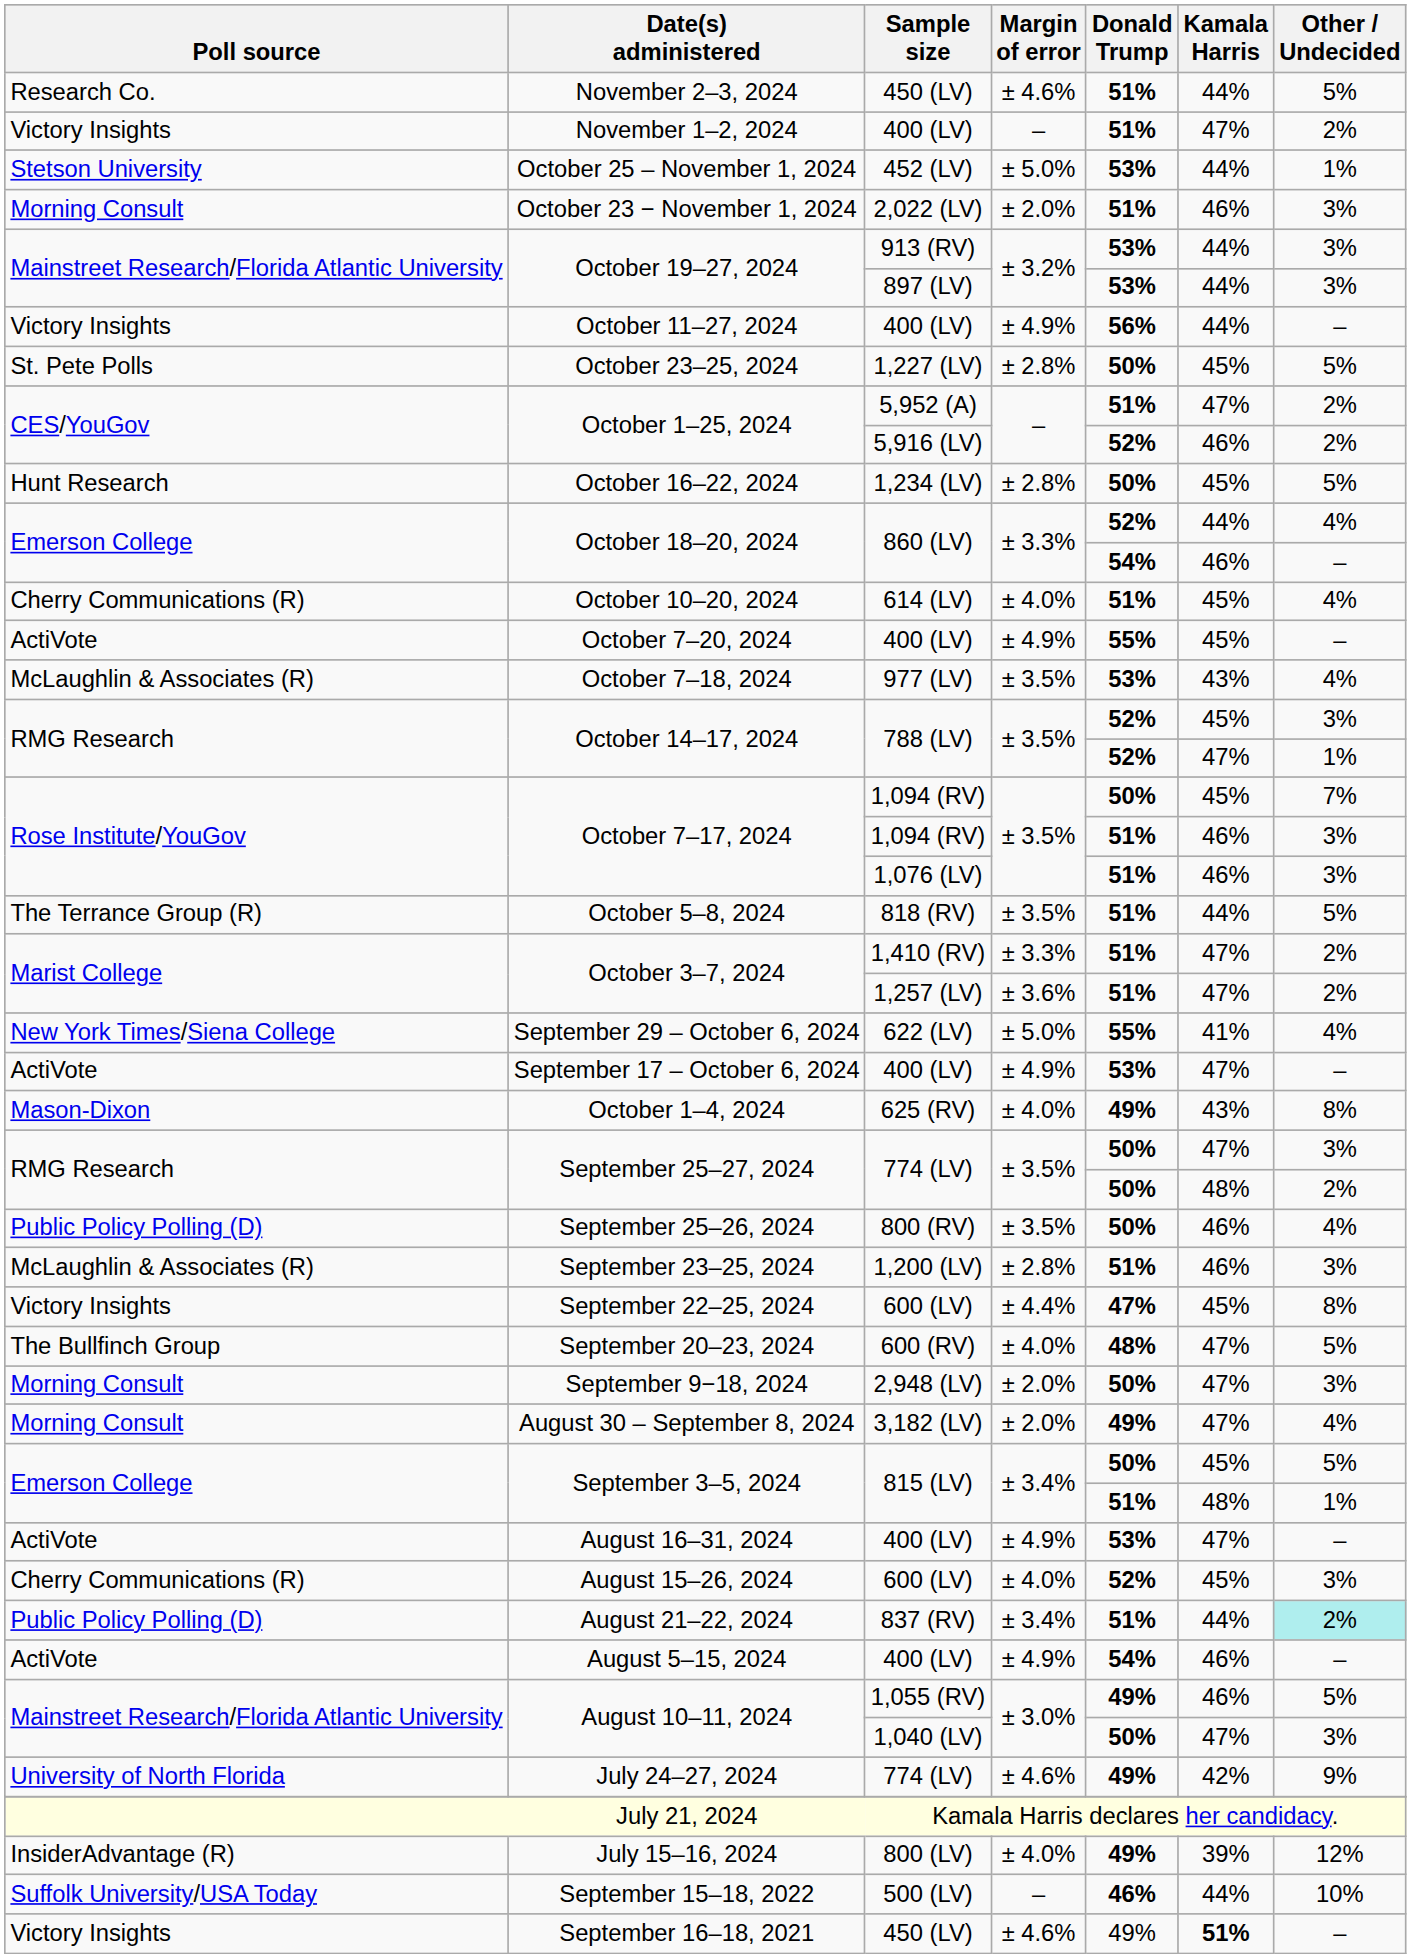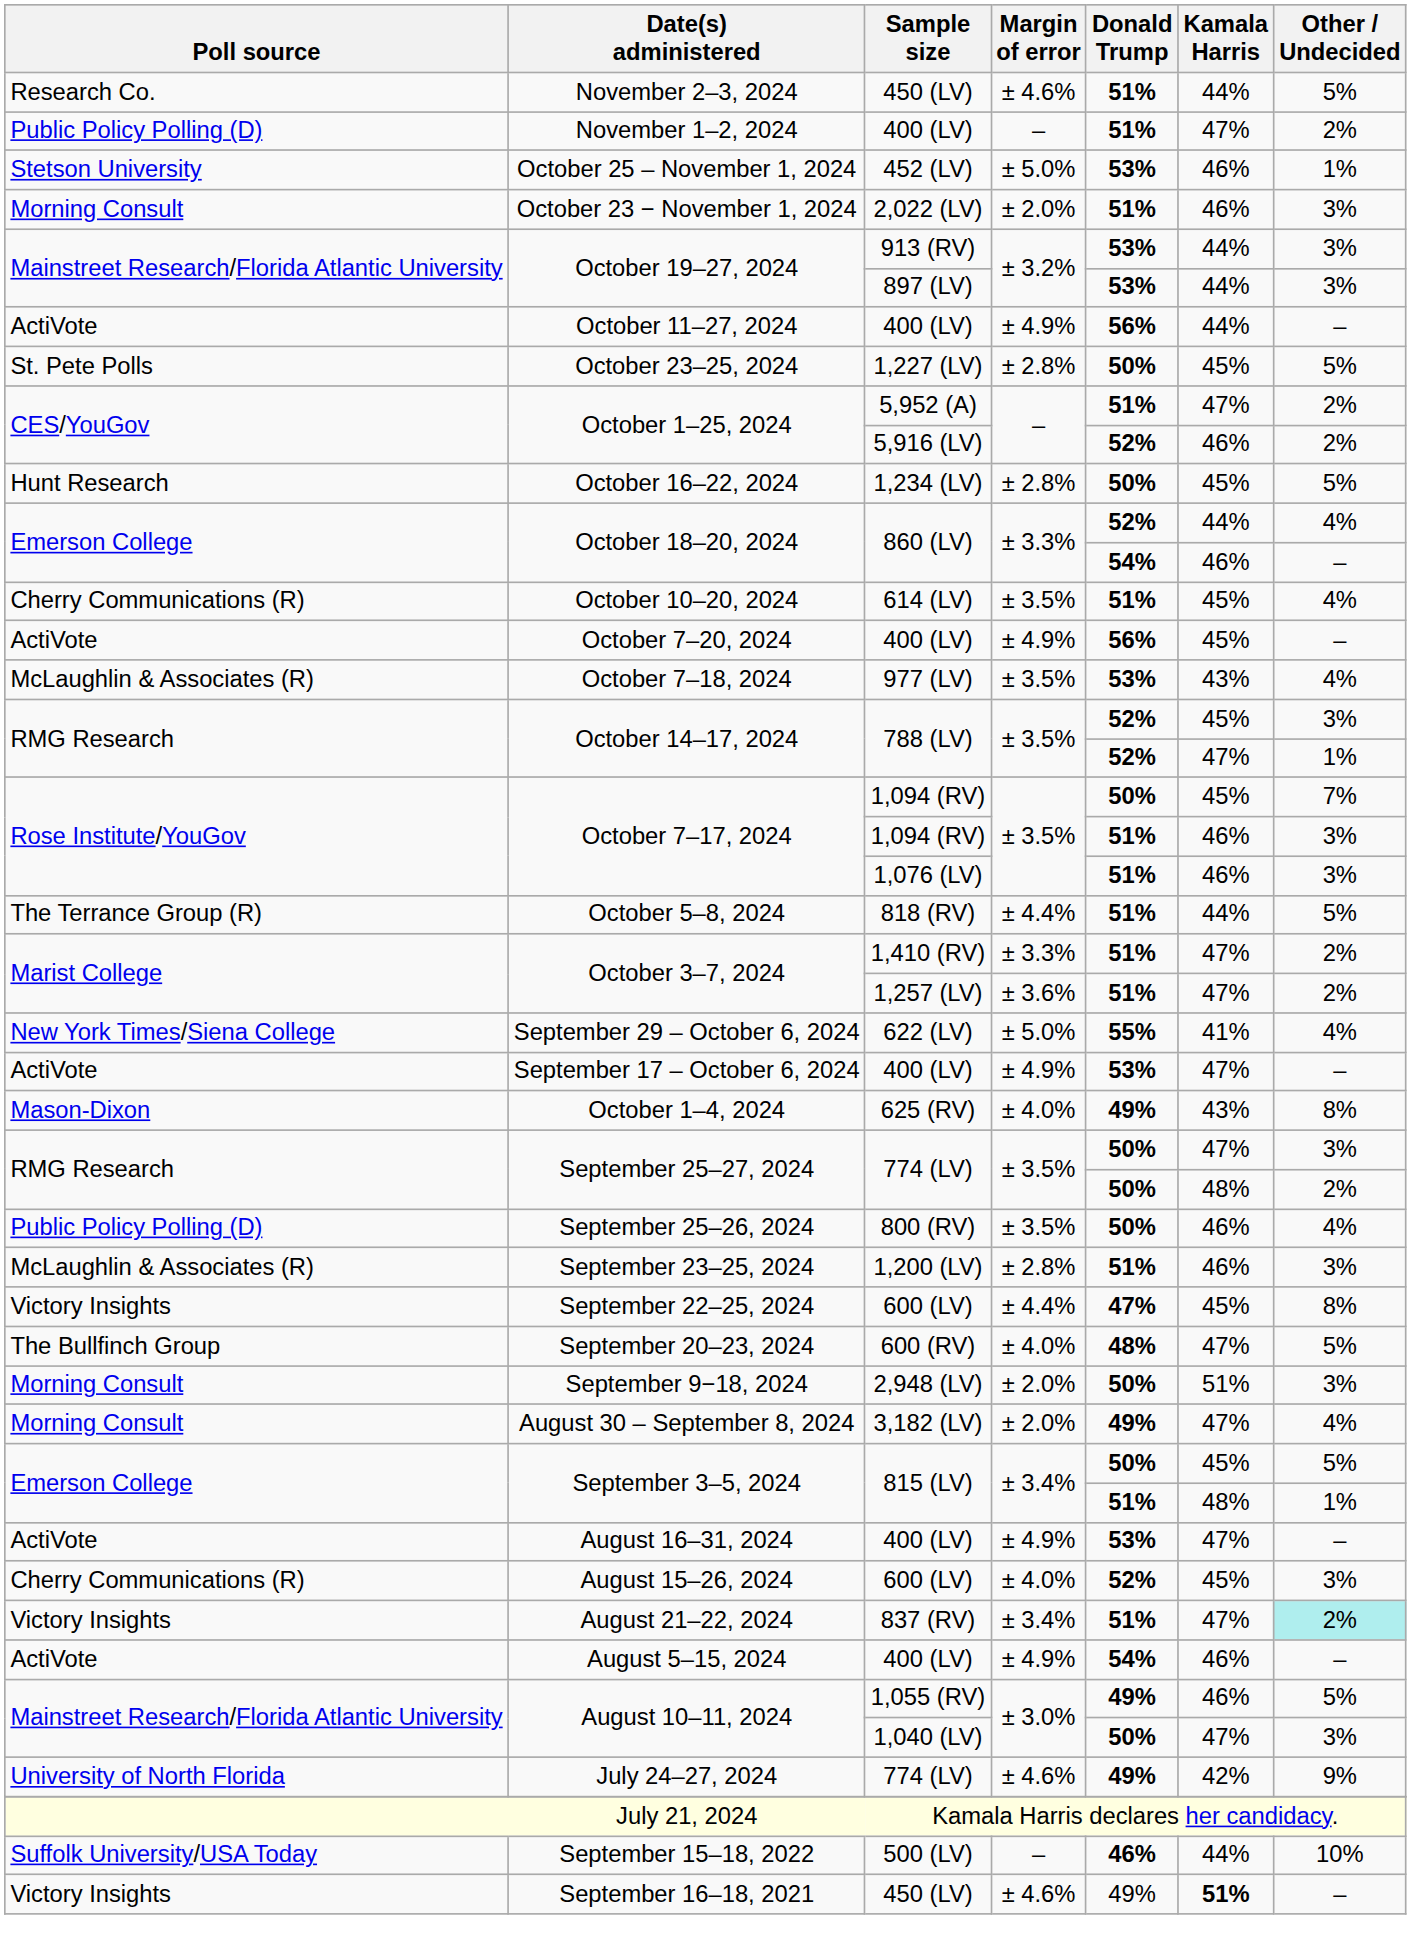(91, 130) Victory Insights -> (136, 130) Public Policy Polling (D)
(1226, 170) 44% -> (1226, 170) 46%
(91, 326) Victory Insights -> (54, 326) ActiVote
(1039, 601) ± 4.0% -> (1039, 601) ± 3.5%
(1132, 640) 55% -> (1132, 640) 56%
(1039, 914) ± 3.5% -> (1039, 914) ± 4.4%
(1226, 1384) 47% -> (1226, 1384) 51%
(136, 1620) Public Policy Polling (D) -> (91, 1620) Victory Insights
(1226, 1620) 44% -> (1226, 1620) 47%
- row: (687, 1855)
